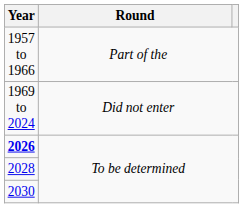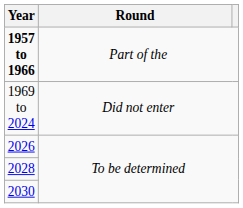(21, 54) normal -> (21, 54) bold
(21, 146) bold -> (21, 146) normal
